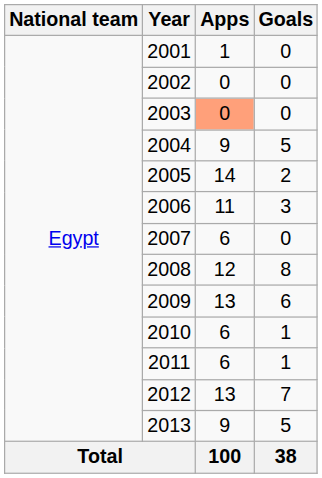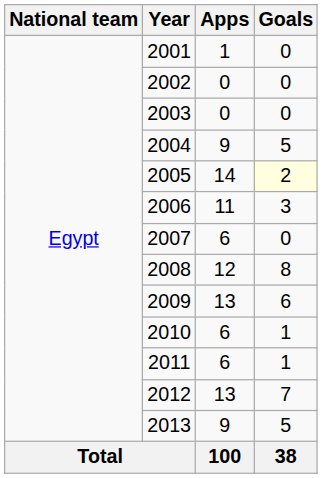(225, 113) lightsalmon background -> (225, 113) no background
(286, 176) no background -> (286, 176) lightyellow background
